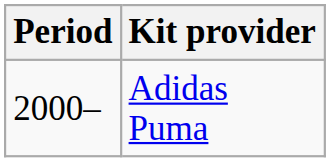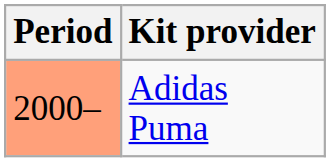(57, 107) no background -> (57, 107) lightsalmon background
